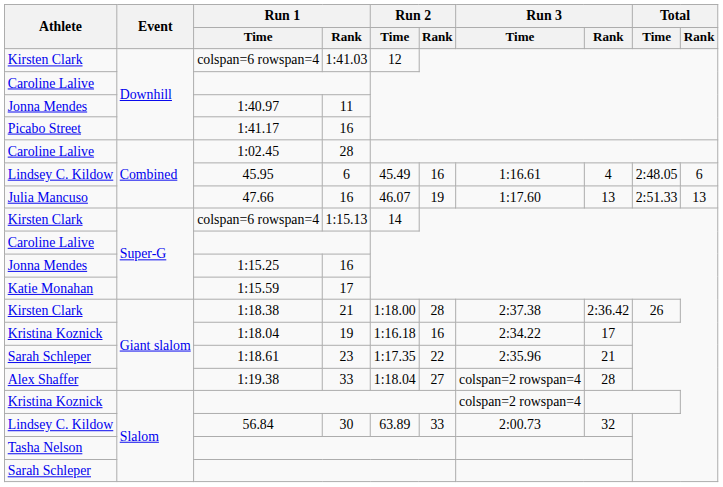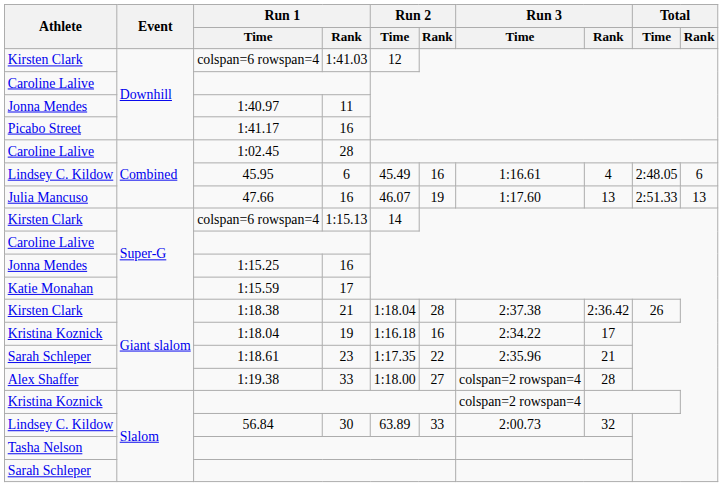(395, 311) 1:18.00 -> (395, 311) 1:18.04
(395, 379) 1:18.04 -> (395, 379) 1:18.00
